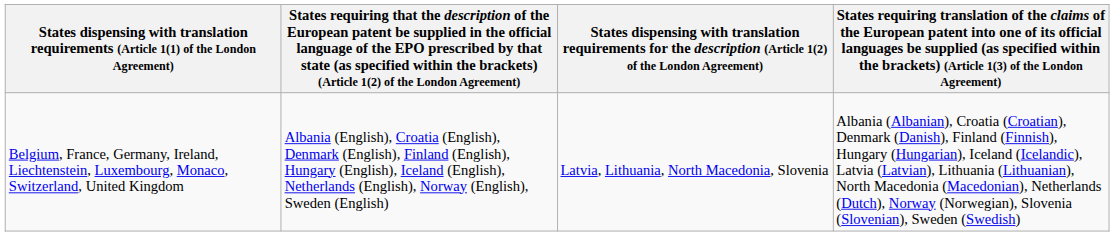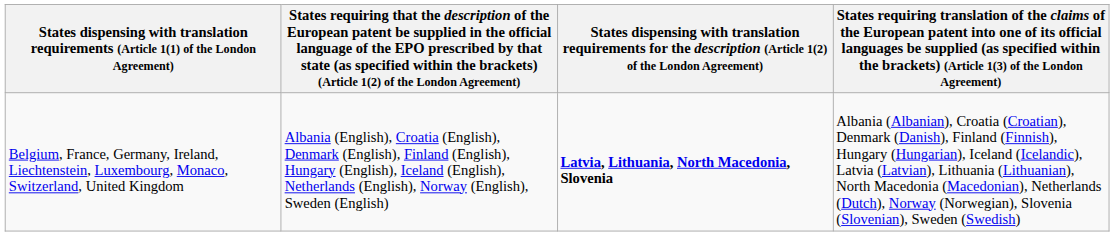(695, 170) normal -> (675, 170) bold
